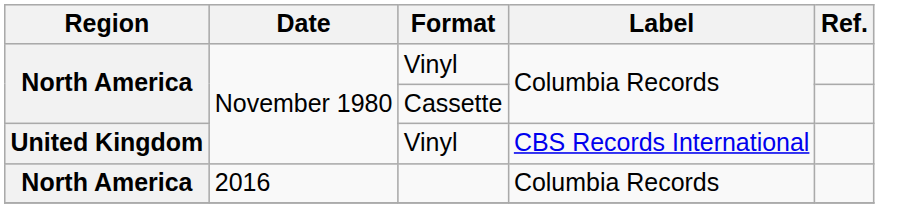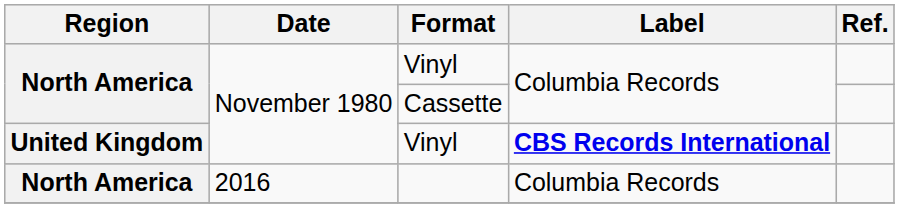(662, 143) normal -> (672, 143) bold
